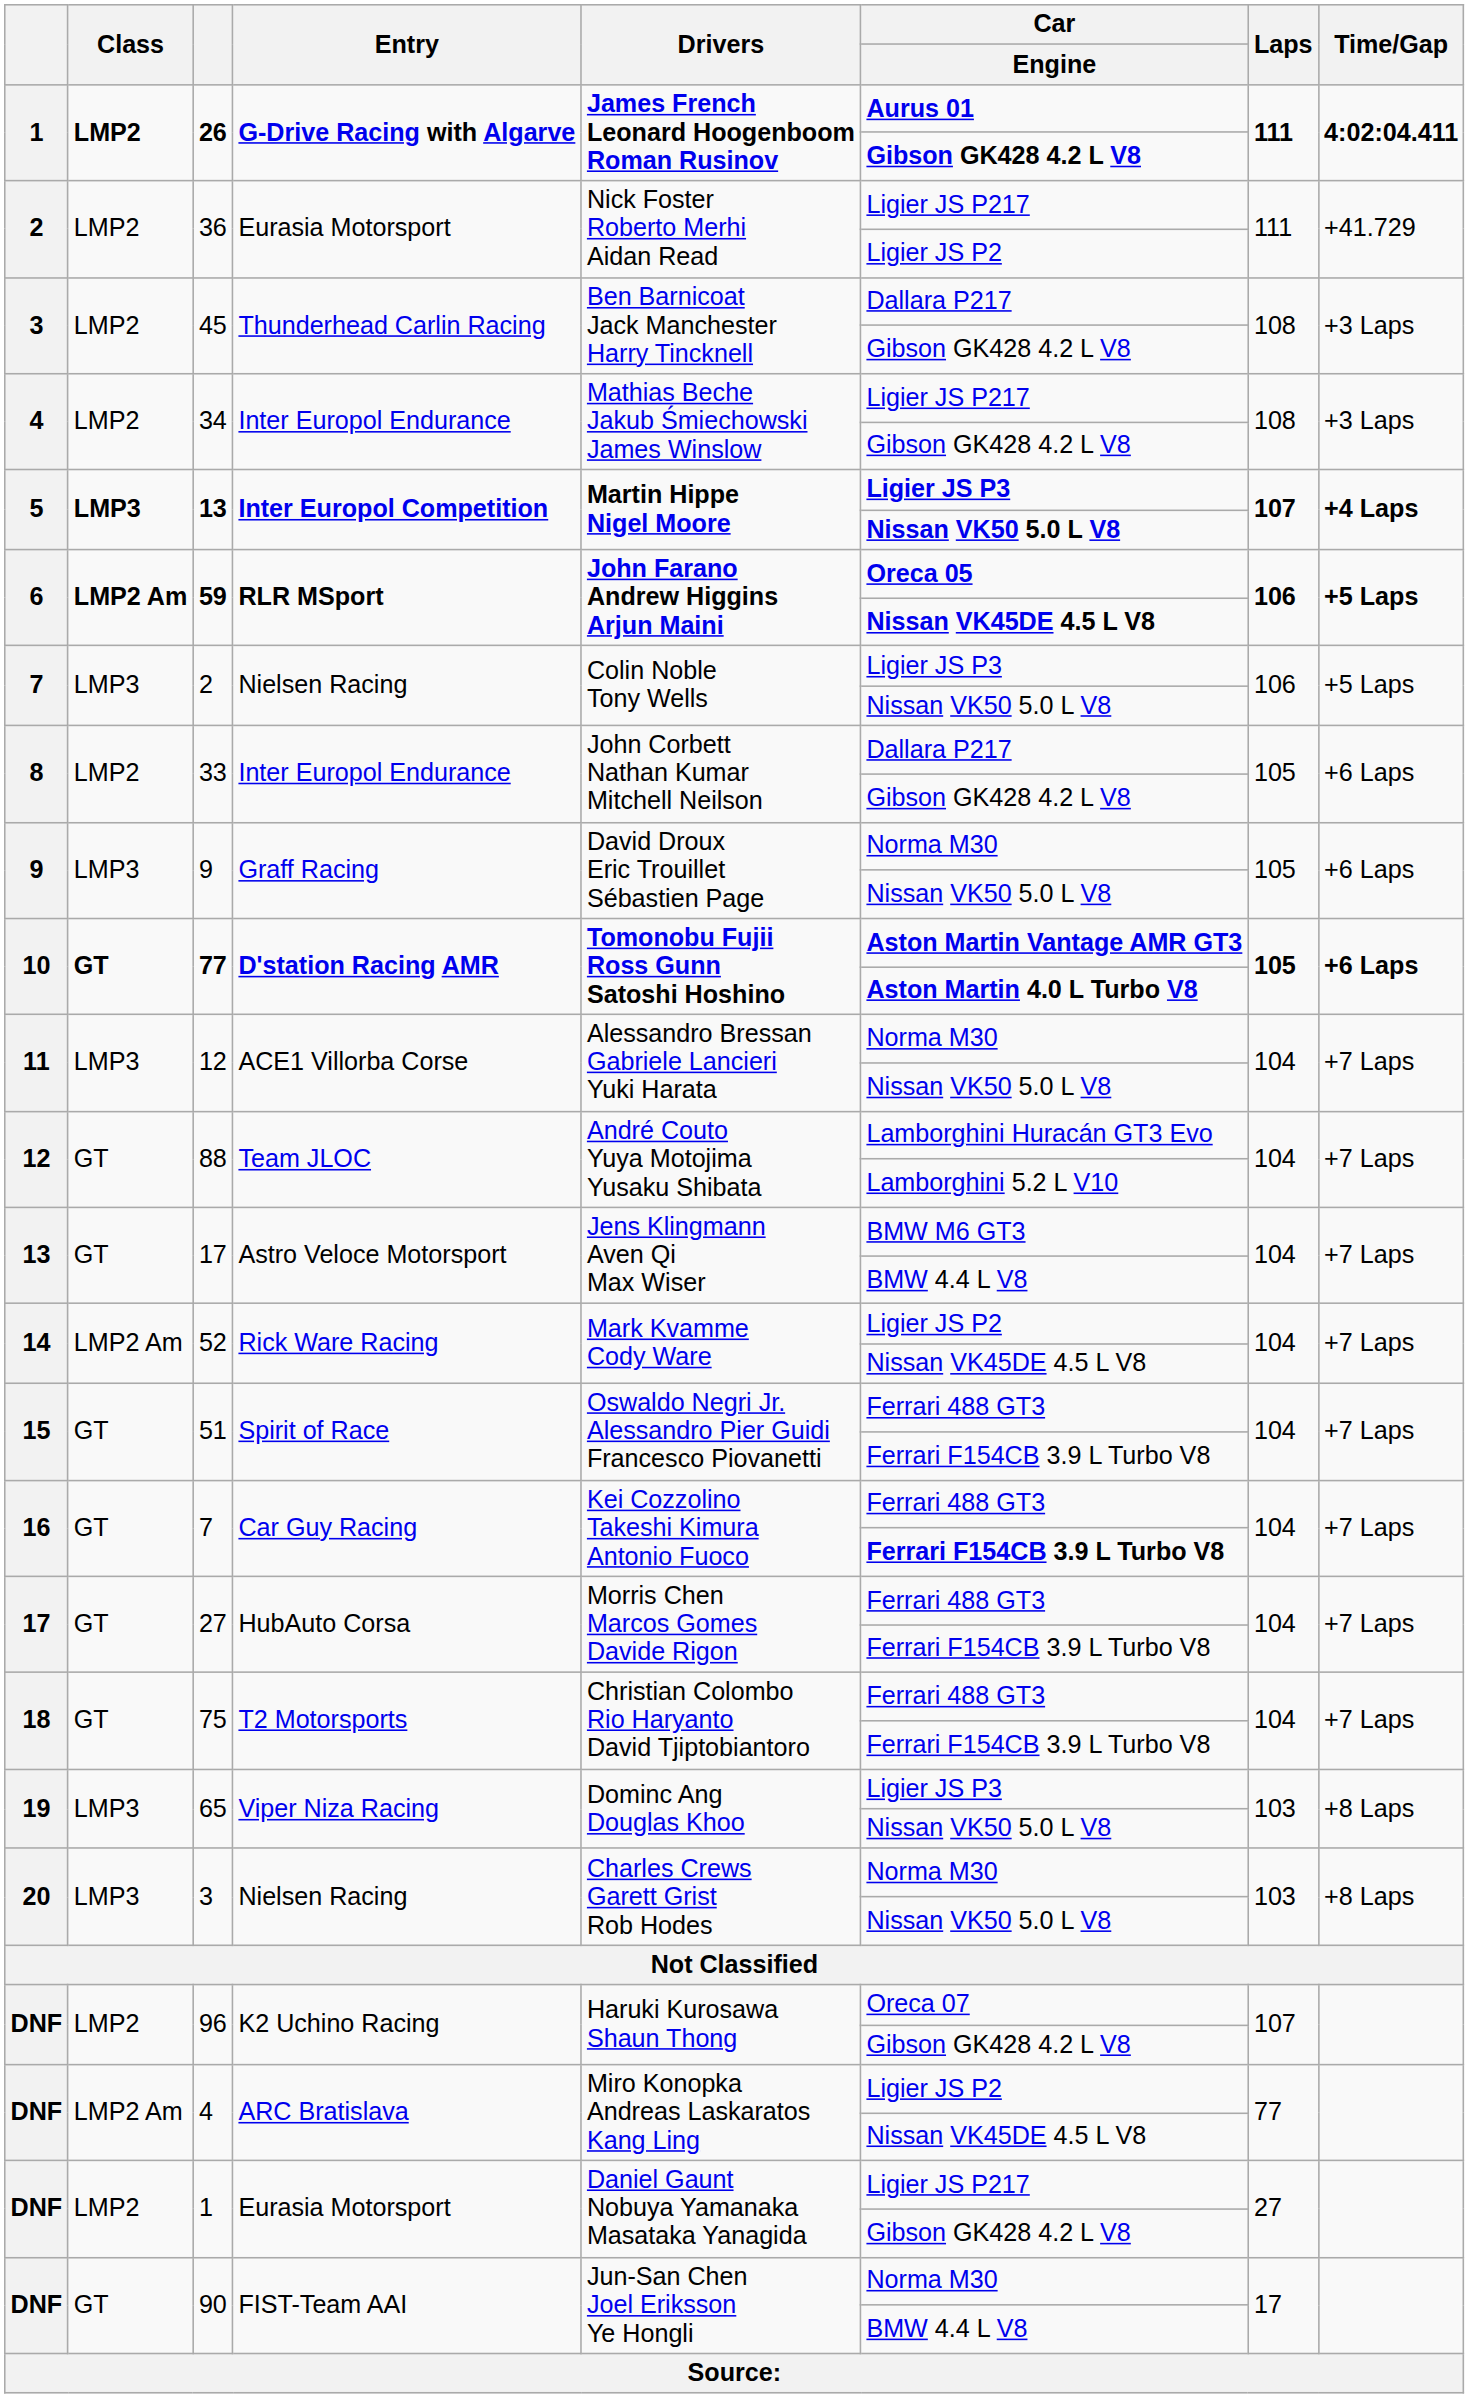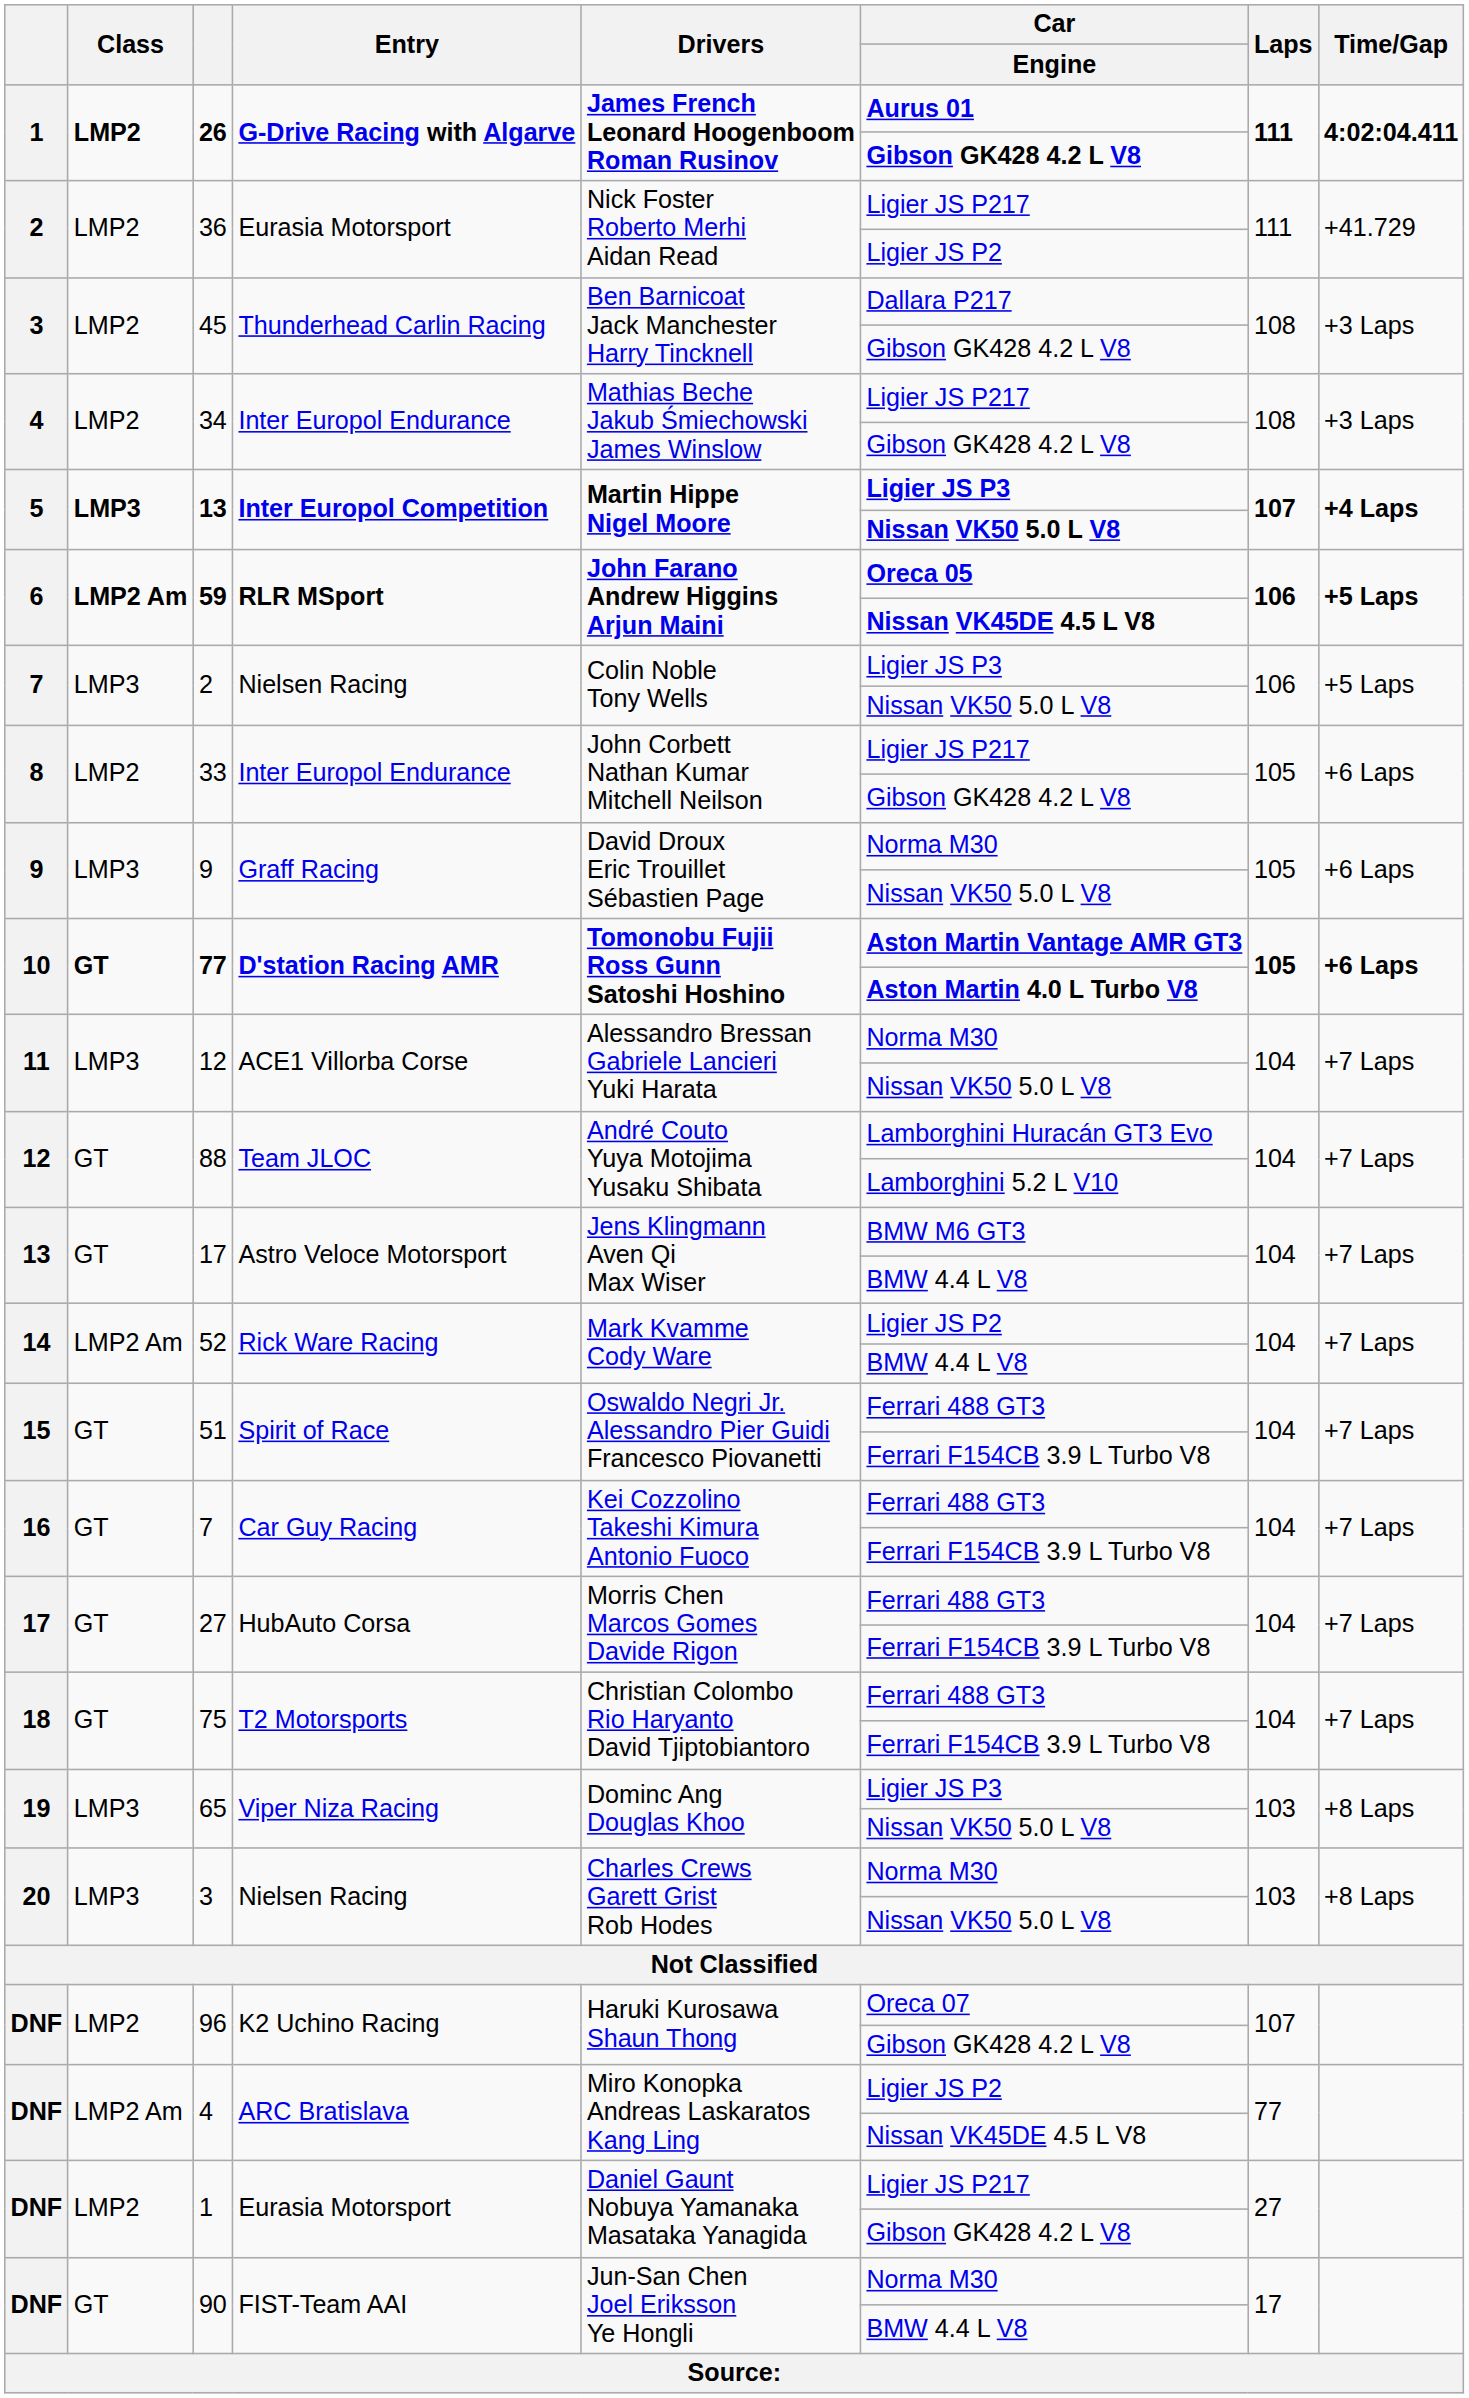(939, 749) Dallara P217 -> (948, 749) Ligier JS P217
(1006, 1363) Nissan VK45DE 4.5 L V8 -> (947, 1363) BMW 4.4 L V8
(1045, 1551) bold -> (1038, 1551) normal
